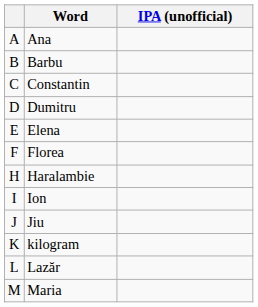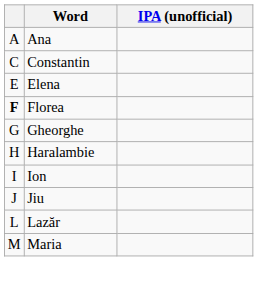- row: (45, 61)
- row: (52, 107)
(14, 153) normal -> (14, 107) bold
+ row: (55, 130)
- row: (53, 244)
